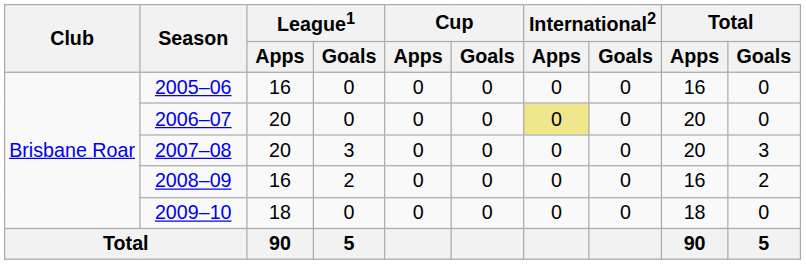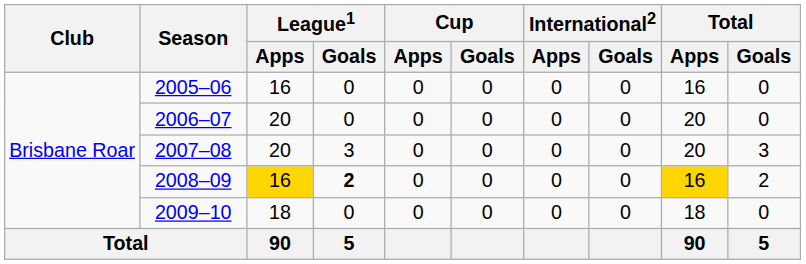(556, 119) khaki background -> (556, 119) no background
(280, 181) no background -> (280, 181) gold background
(349, 181) normal -> (349, 181) bold
(695, 181) no background -> (695, 181) gold background
